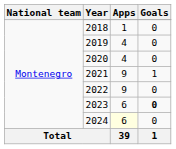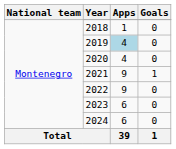(124, 43) no background -> (124, 43) lightblue background
(154, 105) bold -> (154, 105) normal
(124, 120) lightyellow background -> (124, 120) no background
